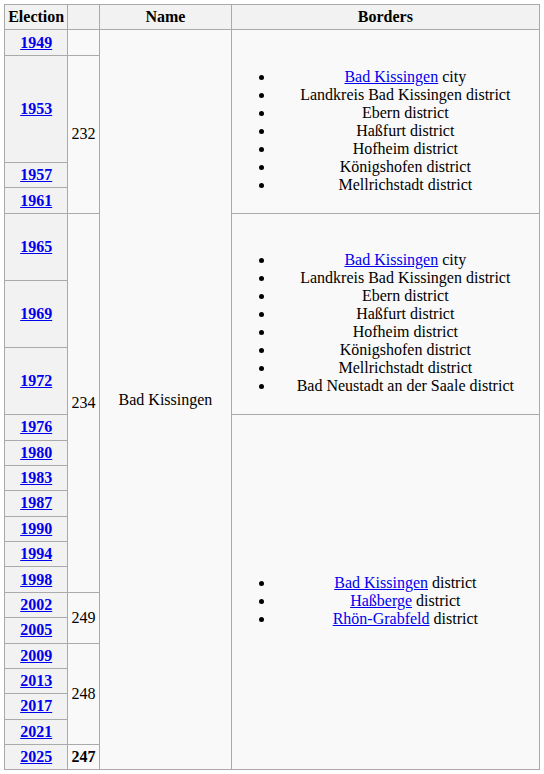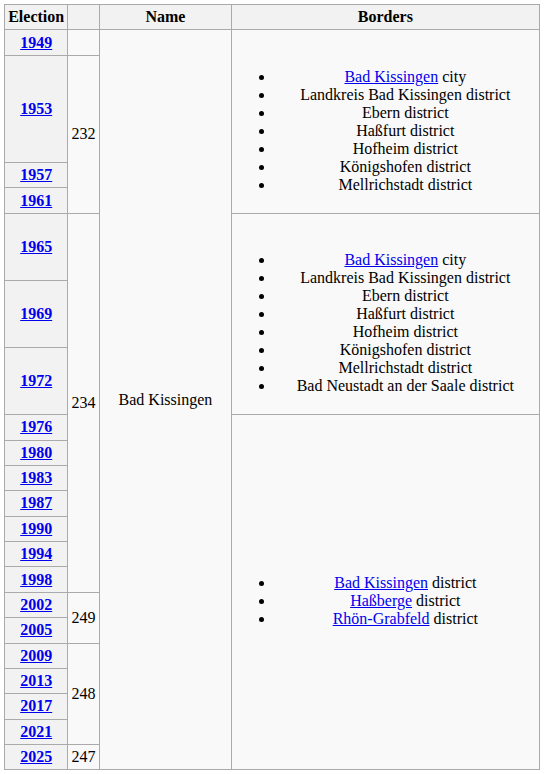(84, 757) bold -> (84, 757) normal
